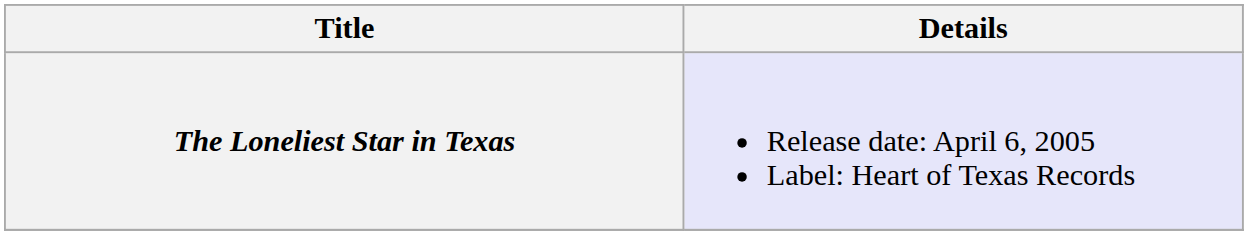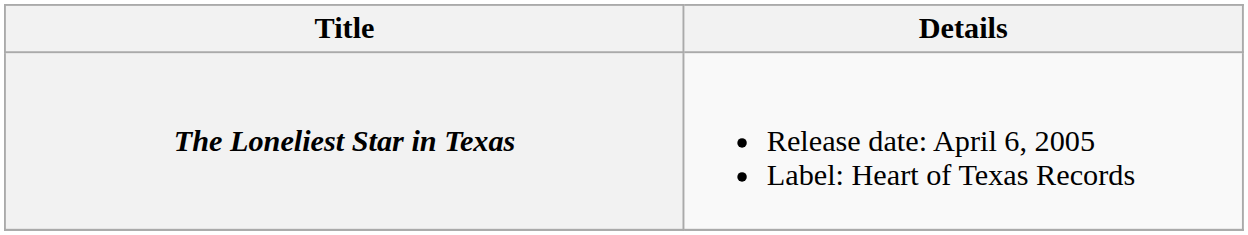(963, 158) lavender background -> (963, 158) no background
